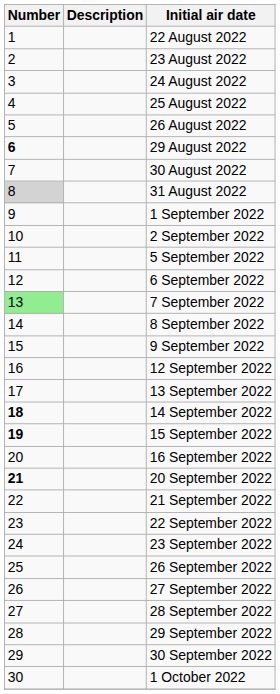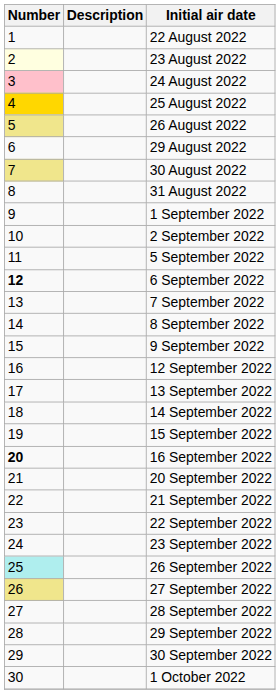(12, 59) no background -> (12, 59) lightyellow background
(12, 81) no background -> (12, 81) pink background
(12, 103) no background -> (12, 103) gold background
(12, 125) no background -> (12, 125) khaki background
(12, 147) bold -> (12, 147) normal
(12, 170) no background -> (12, 170) khaki background
(12, 192) lightgrey background -> (12, 192) no background
(15, 280) normal -> (15, 280) bold
(15, 302) lightgreen background -> (15, 302) no background
(15, 412) bold -> (15, 412) normal
(15, 434) bold -> (15, 434) normal
(15, 457) normal -> (15, 457) bold
(15, 479) bold -> (15, 479) normal
(15, 567) no background -> (15, 567) paleturquoise background
(15, 589) no background -> (15, 589) khaki background
